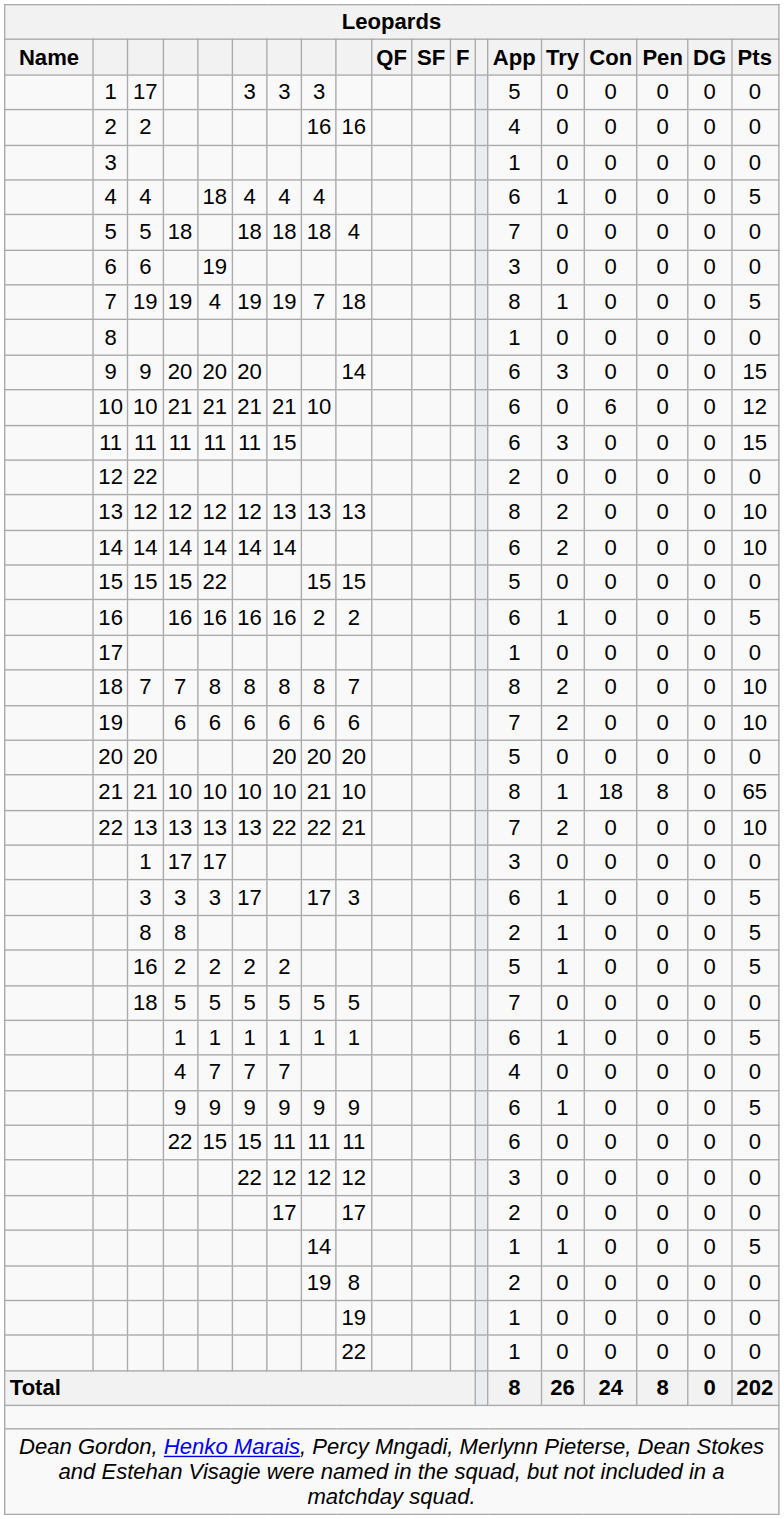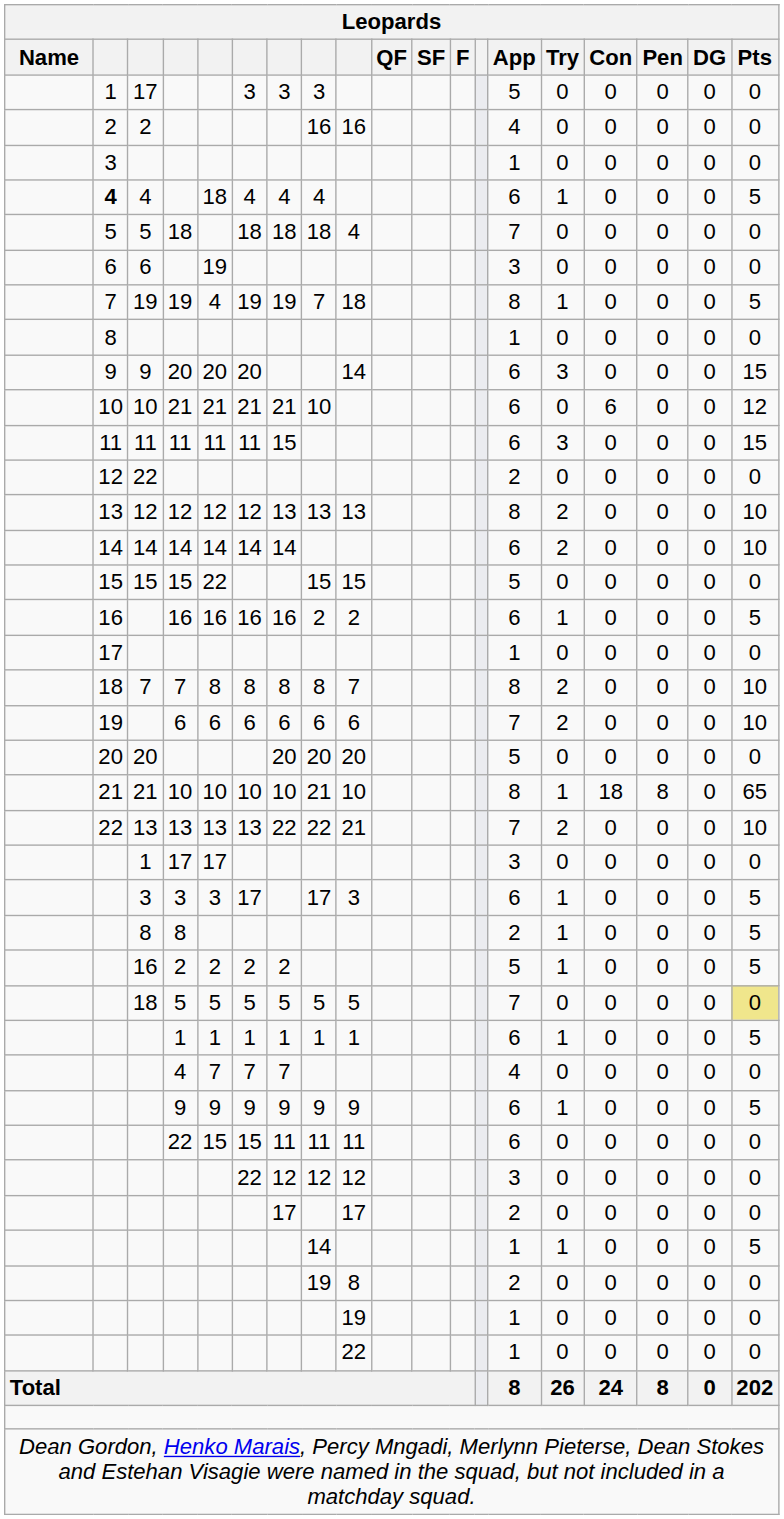(111, 197) normal -> (111, 197) bold
(755, 1002) no background -> (755, 1002) khaki background
